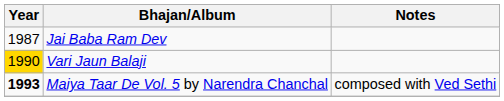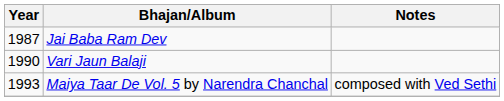(24, 61) gold background -> (24, 61) no background
(24, 84) bold -> (24, 84) normal
